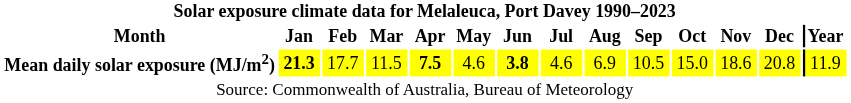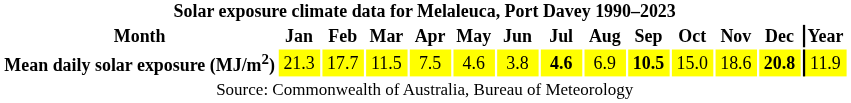(299, 63) bold -> (299, 63) normal
(430, 63) bold -> (430, 63) normal
(517, 63) bold -> (517, 63) normal
(561, 63) normal -> (561, 63) bold
(648, 63) normal -> (649, 63) bold
(780, 63) normal -> (780, 63) bold
